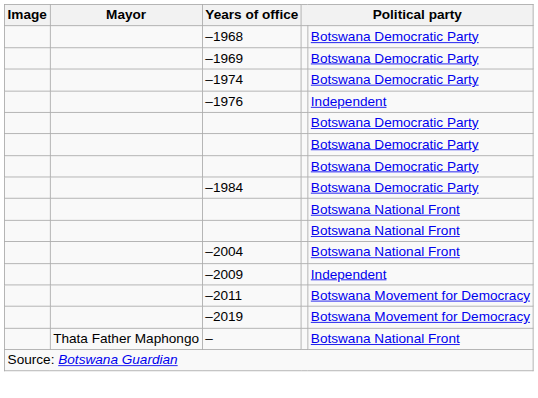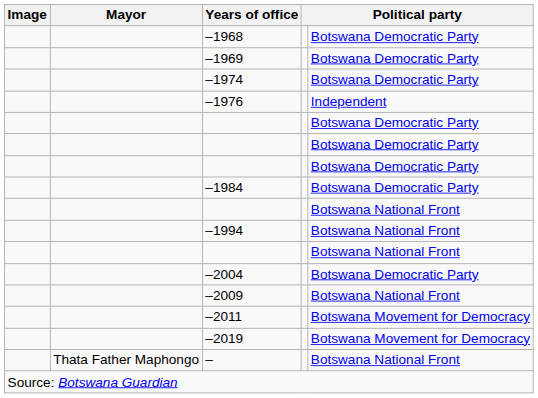+ row: (126, 231)
(385, 252) Botswana National Front -> (395, 274) Botswana Democratic Party
(349, 274) Independent -> (385, 295) Botswana National Front
